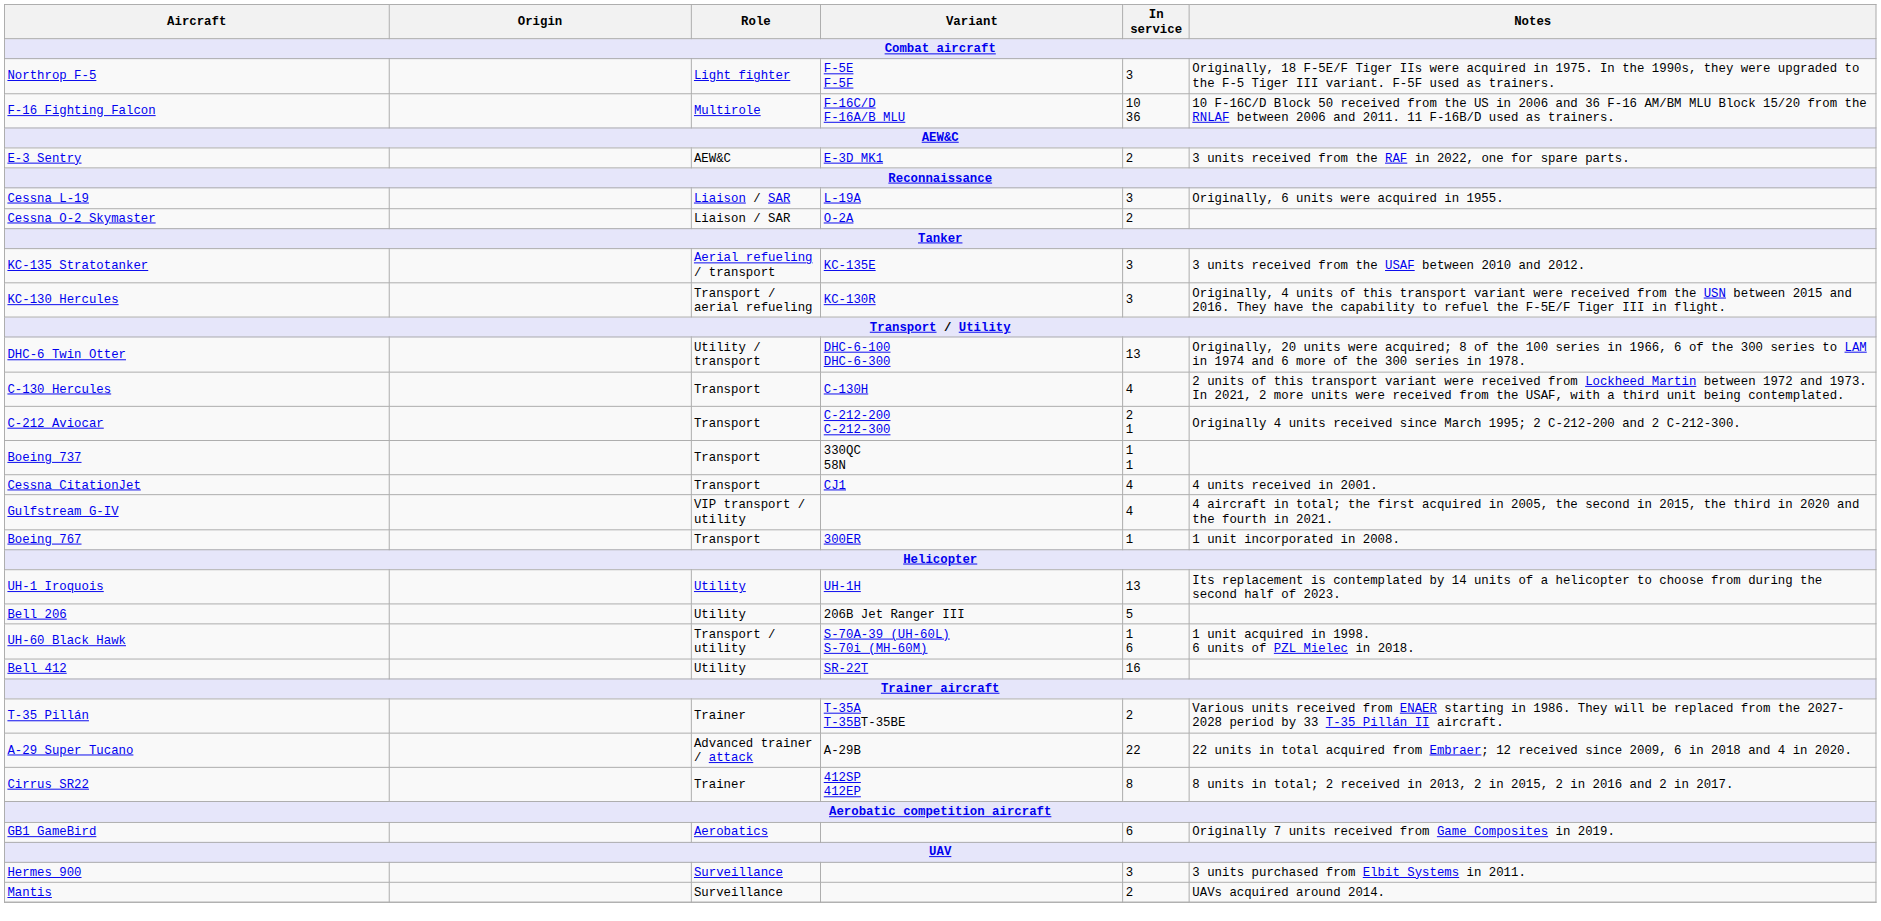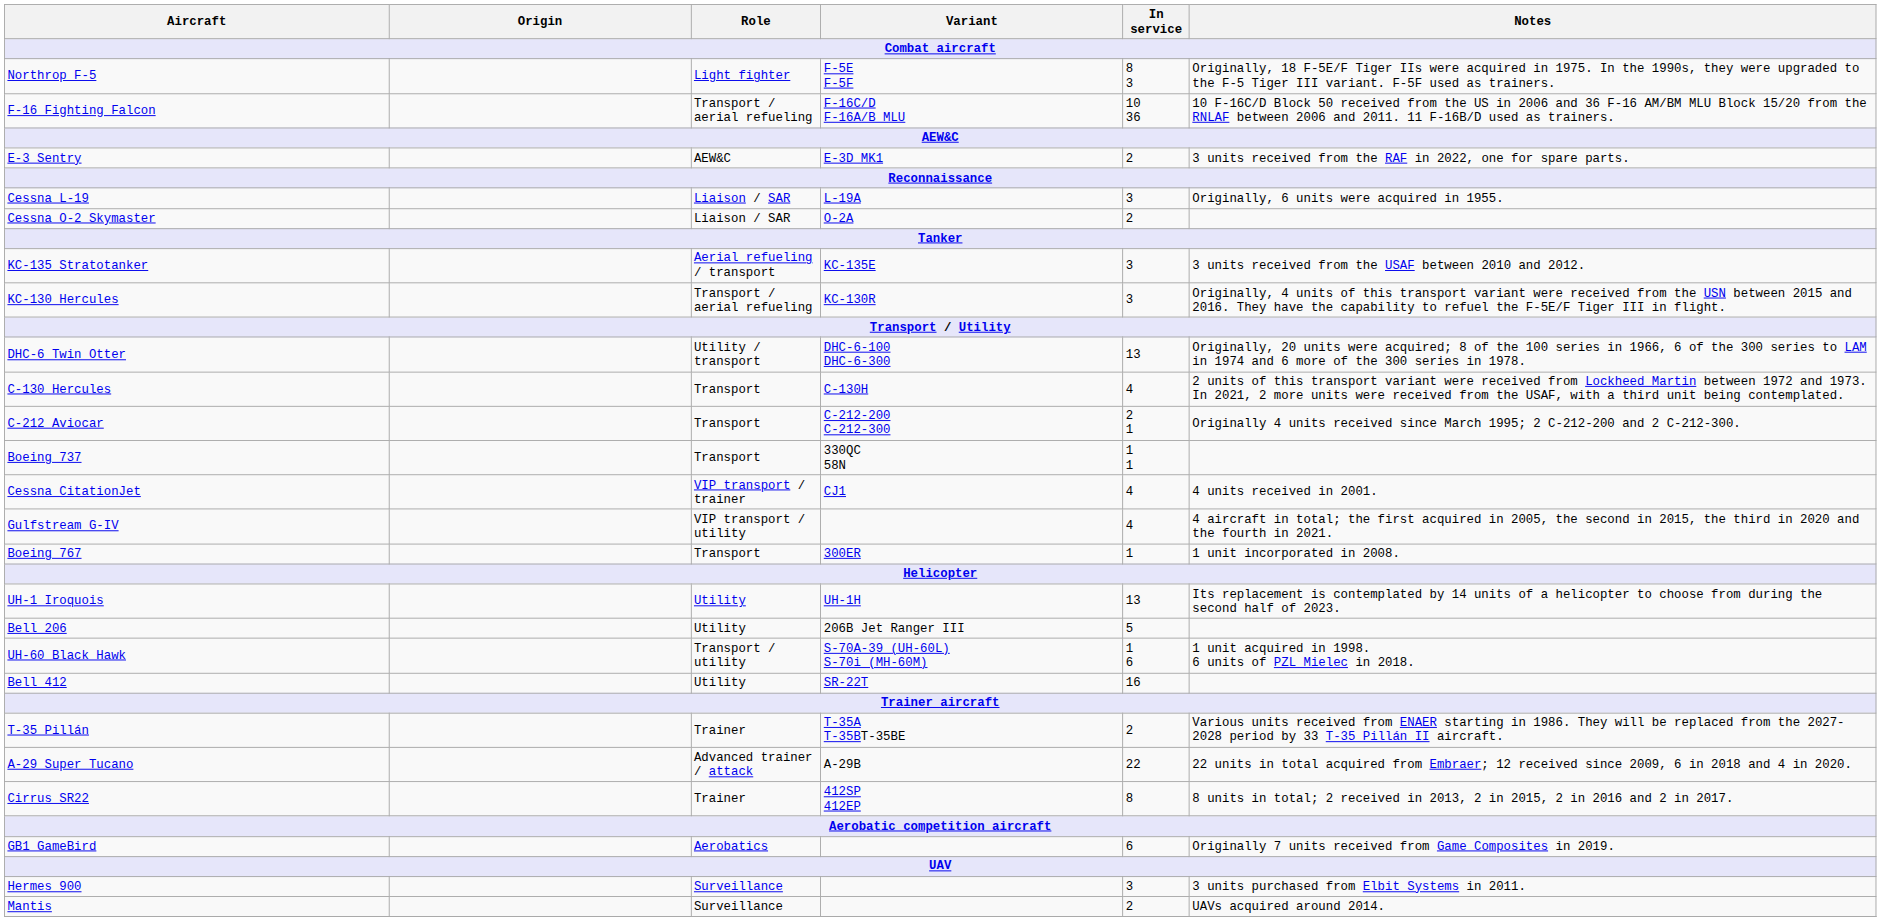(1130, 76) 3 -> (1130, 76) 8 3
(727, 111) Multirole -> (753, 111) Transport / aerial refueling
(727, 485) Transport -> (750, 492) VIP transport / trainer
